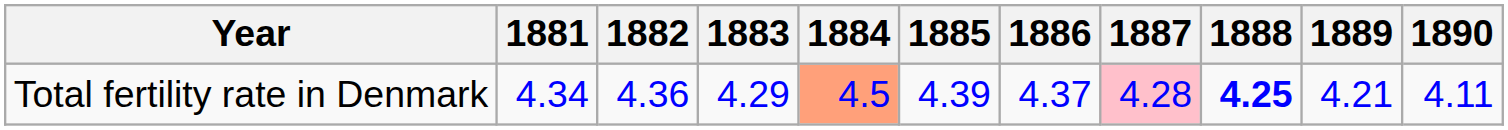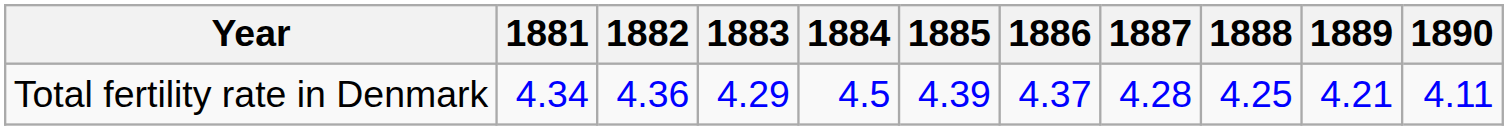(864, 93) lightsalmon background -> (864, 93) no background
(1156, 93) pink background -> (1156, 93) no background
(1256, 93) bold -> (1256, 93) normal
